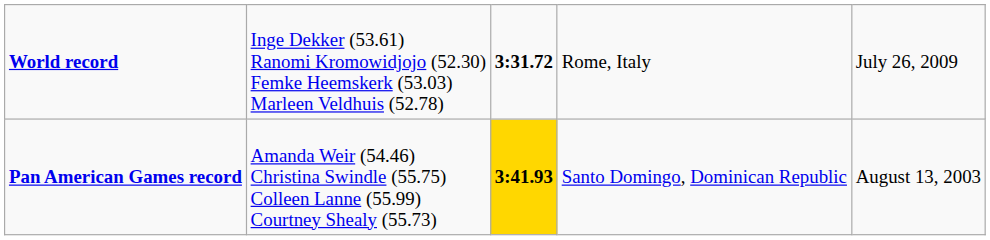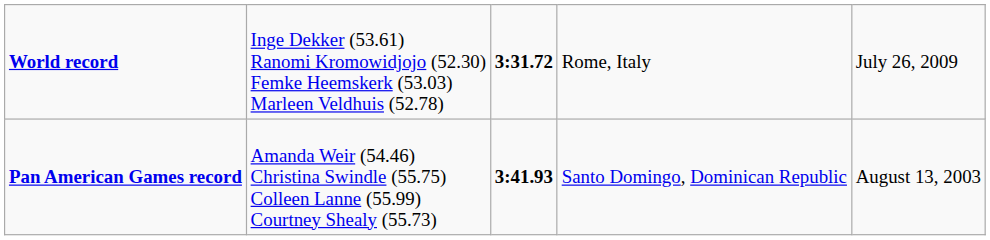(524, 176) gold background -> (524, 176) no background
